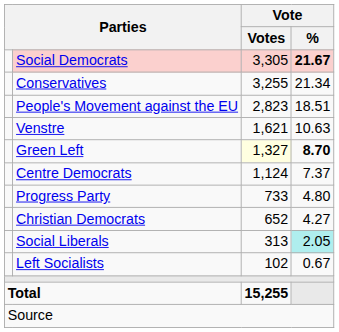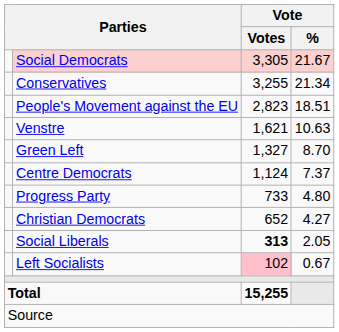(313, 60) bold -> (313, 60) normal
(270, 151) lightyellow background -> (270, 151) no background
(317, 151) bold -> (317, 151) normal
(276, 241) normal -> (276, 241) bold
(317, 241) paleturquoise background -> (317, 241) no background
(276, 264) no background -> (276, 264) pink background
